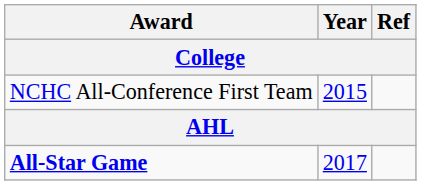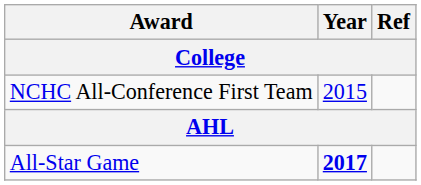(79, 162) bold -> (74, 162) normal
(345, 162) normal -> (345, 162) bold
